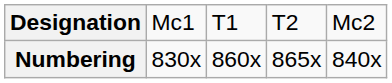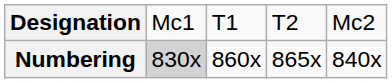(176, 58) no background -> (176, 58) lightgrey background
